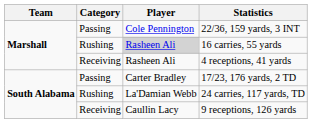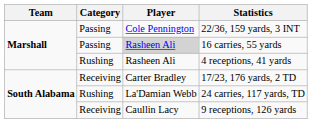(96, 45) Rushing -> (95, 45) Passing
(100, 61) Receiving -> (96, 61) Rushing
(95, 77) Passing -> (100, 77) Receiving
